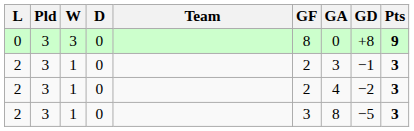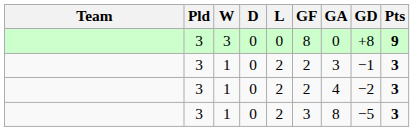columns swapped: (203, 16) <-> (18, 16)
